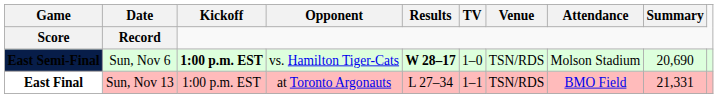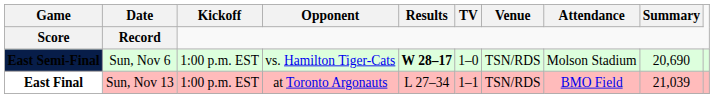(221, 60) bold -> (220, 60) normal
(675, 82) 21,331 -> (671, 82) 21,039
